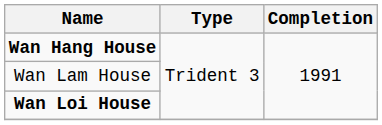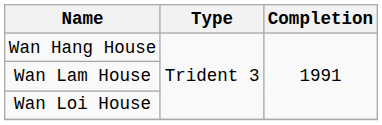(83, 48) bold -> (83, 48) normal
(83, 105) bold -> (83, 105) normal
